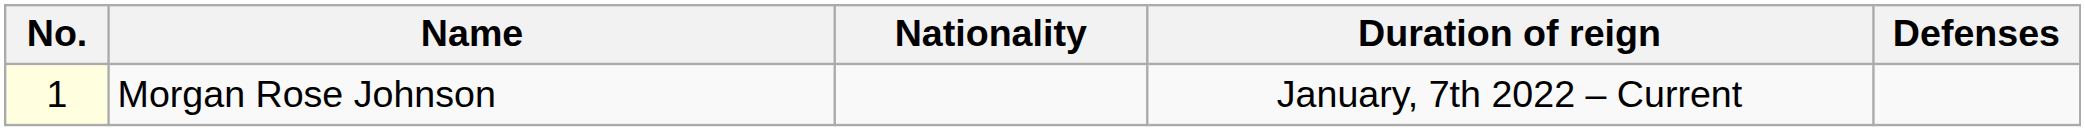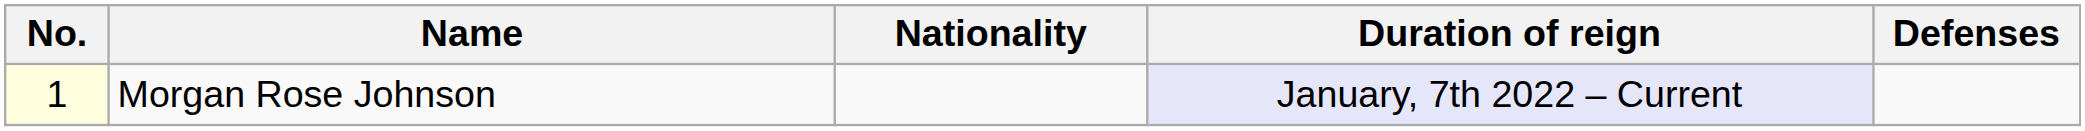(1510, 93) no background -> (1510, 93) lavender background
